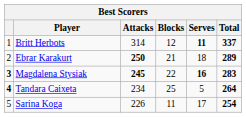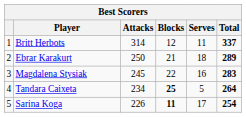(202, 43) bold -> (202, 43) normal
(138, 58) bold -> (138, 58) normal
(9, 74) bold -> (9, 74) normal
(138, 74) bold -> (138, 74) normal
(202, 74) bold -> (202, 74) normal
(9, 89) bold -> (9, 89) normal
(171, 89) normal -> (171, 89) bold
(171, 105) normal -> (171, 105) bold
